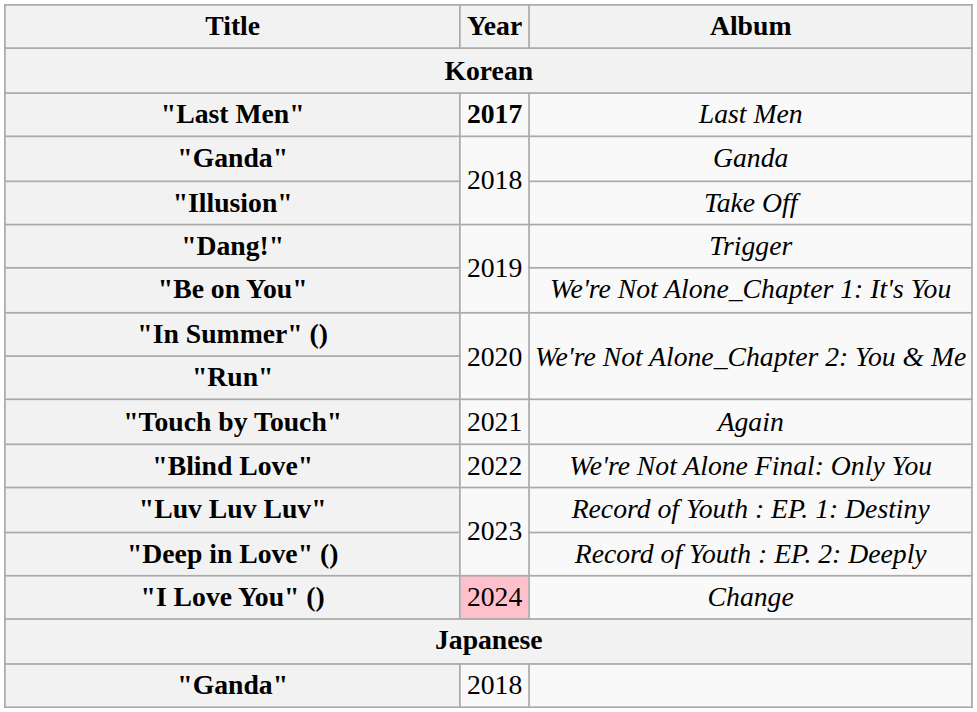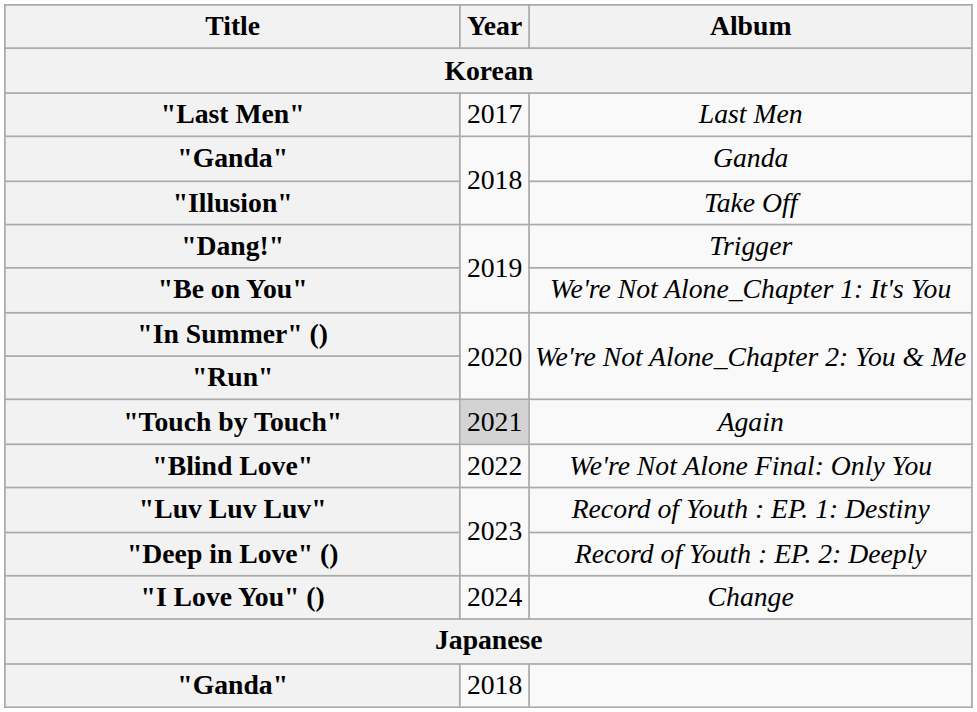(495, 114) bold -> (495, 114) normal
(495, 421) no background -> (495, 421) lightgrey background
(495, 597) pink background -> (495, 597) no background
